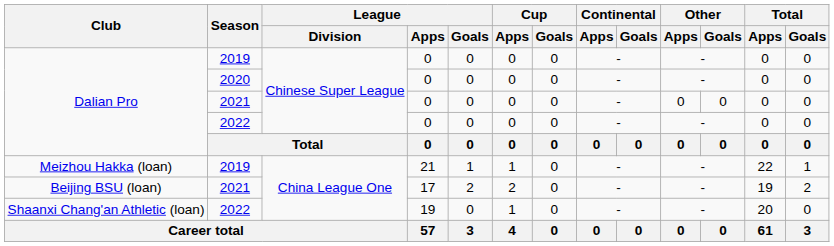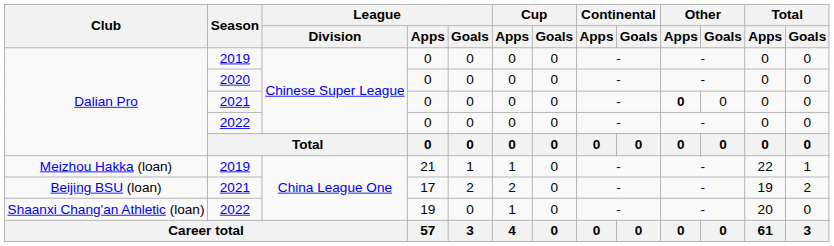(681, 101) normal -> (681, 101) bold
